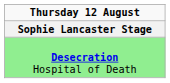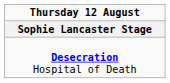(85, 63) lightgreen background -> (85, 63) no background
